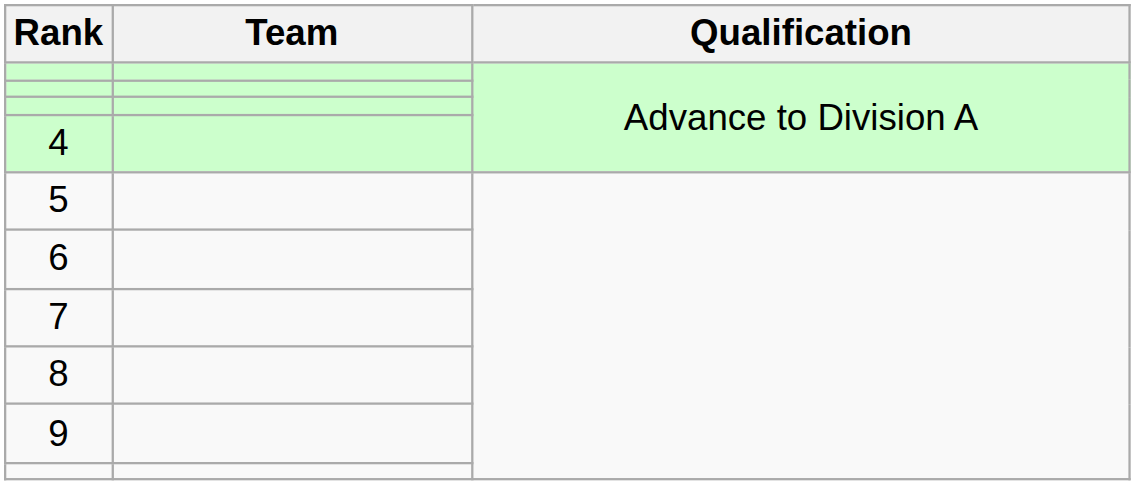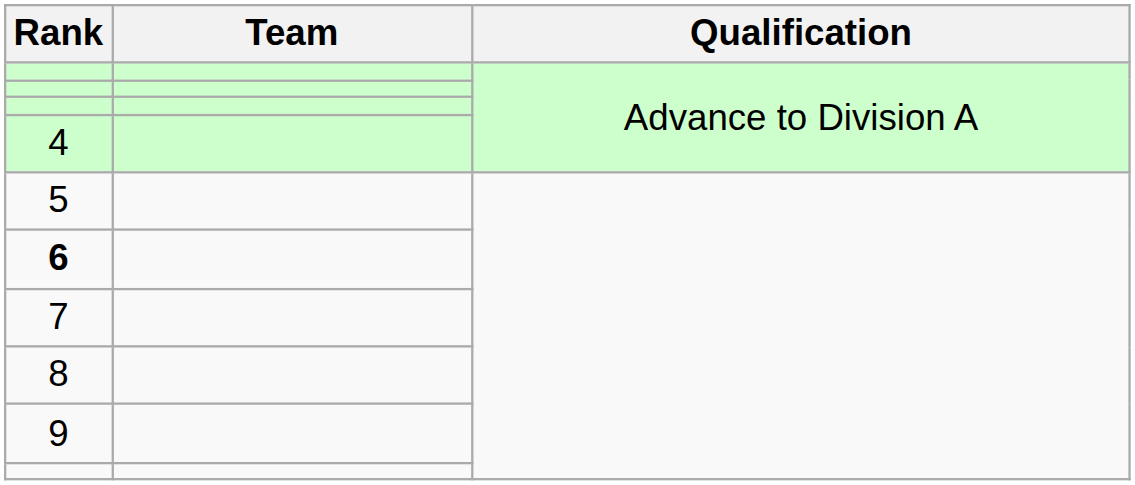(58, 258) normal -> (58, 258) bold
